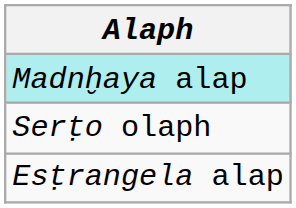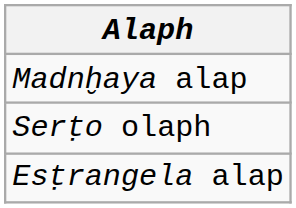(130, 79) paleturquoise background -> (130, 79) no background
